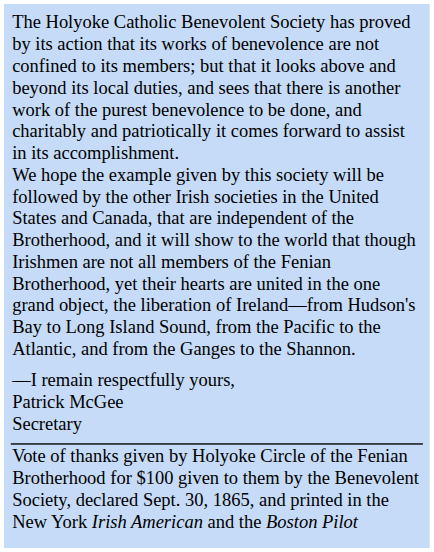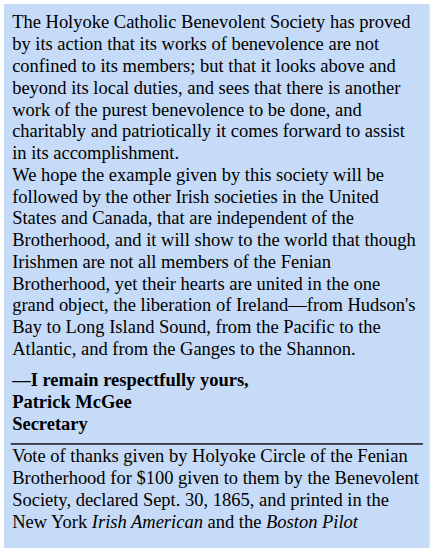(124, 402) normal -> (130, 402) bold
